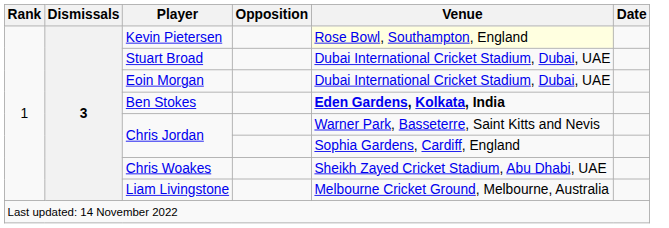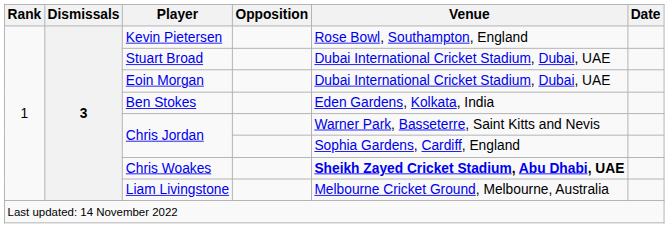(421, 37) lightyellow background -> (421, 37) no background
(410, 102) bold -> (404, 102) normal
(460, 168) normal -> (469, 168) bold
